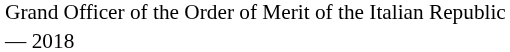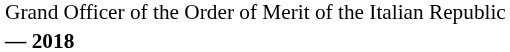(40, 41) normal -> (40, 41) bold
